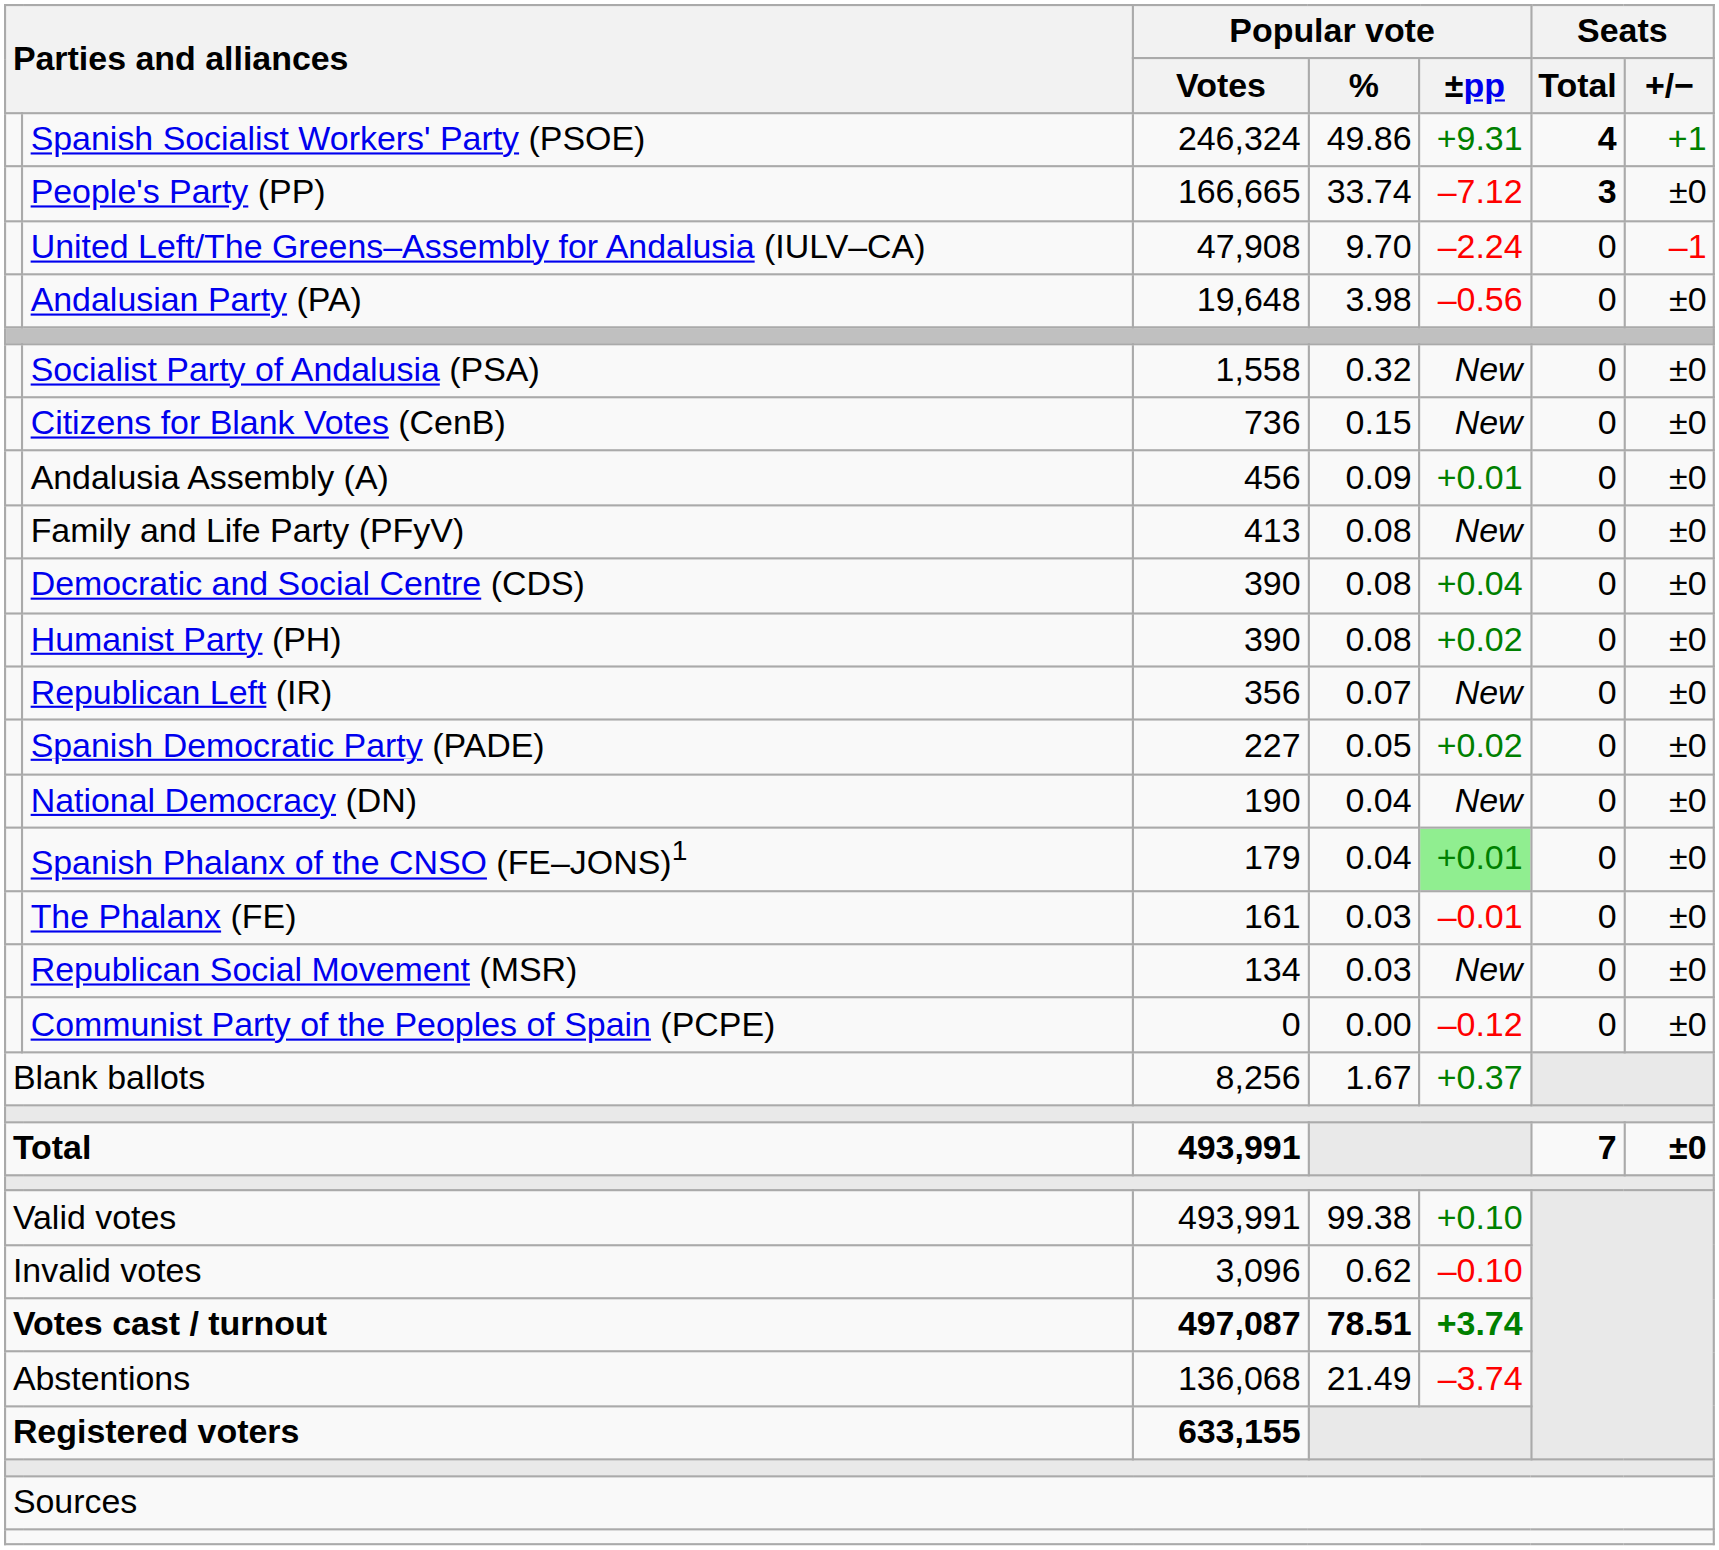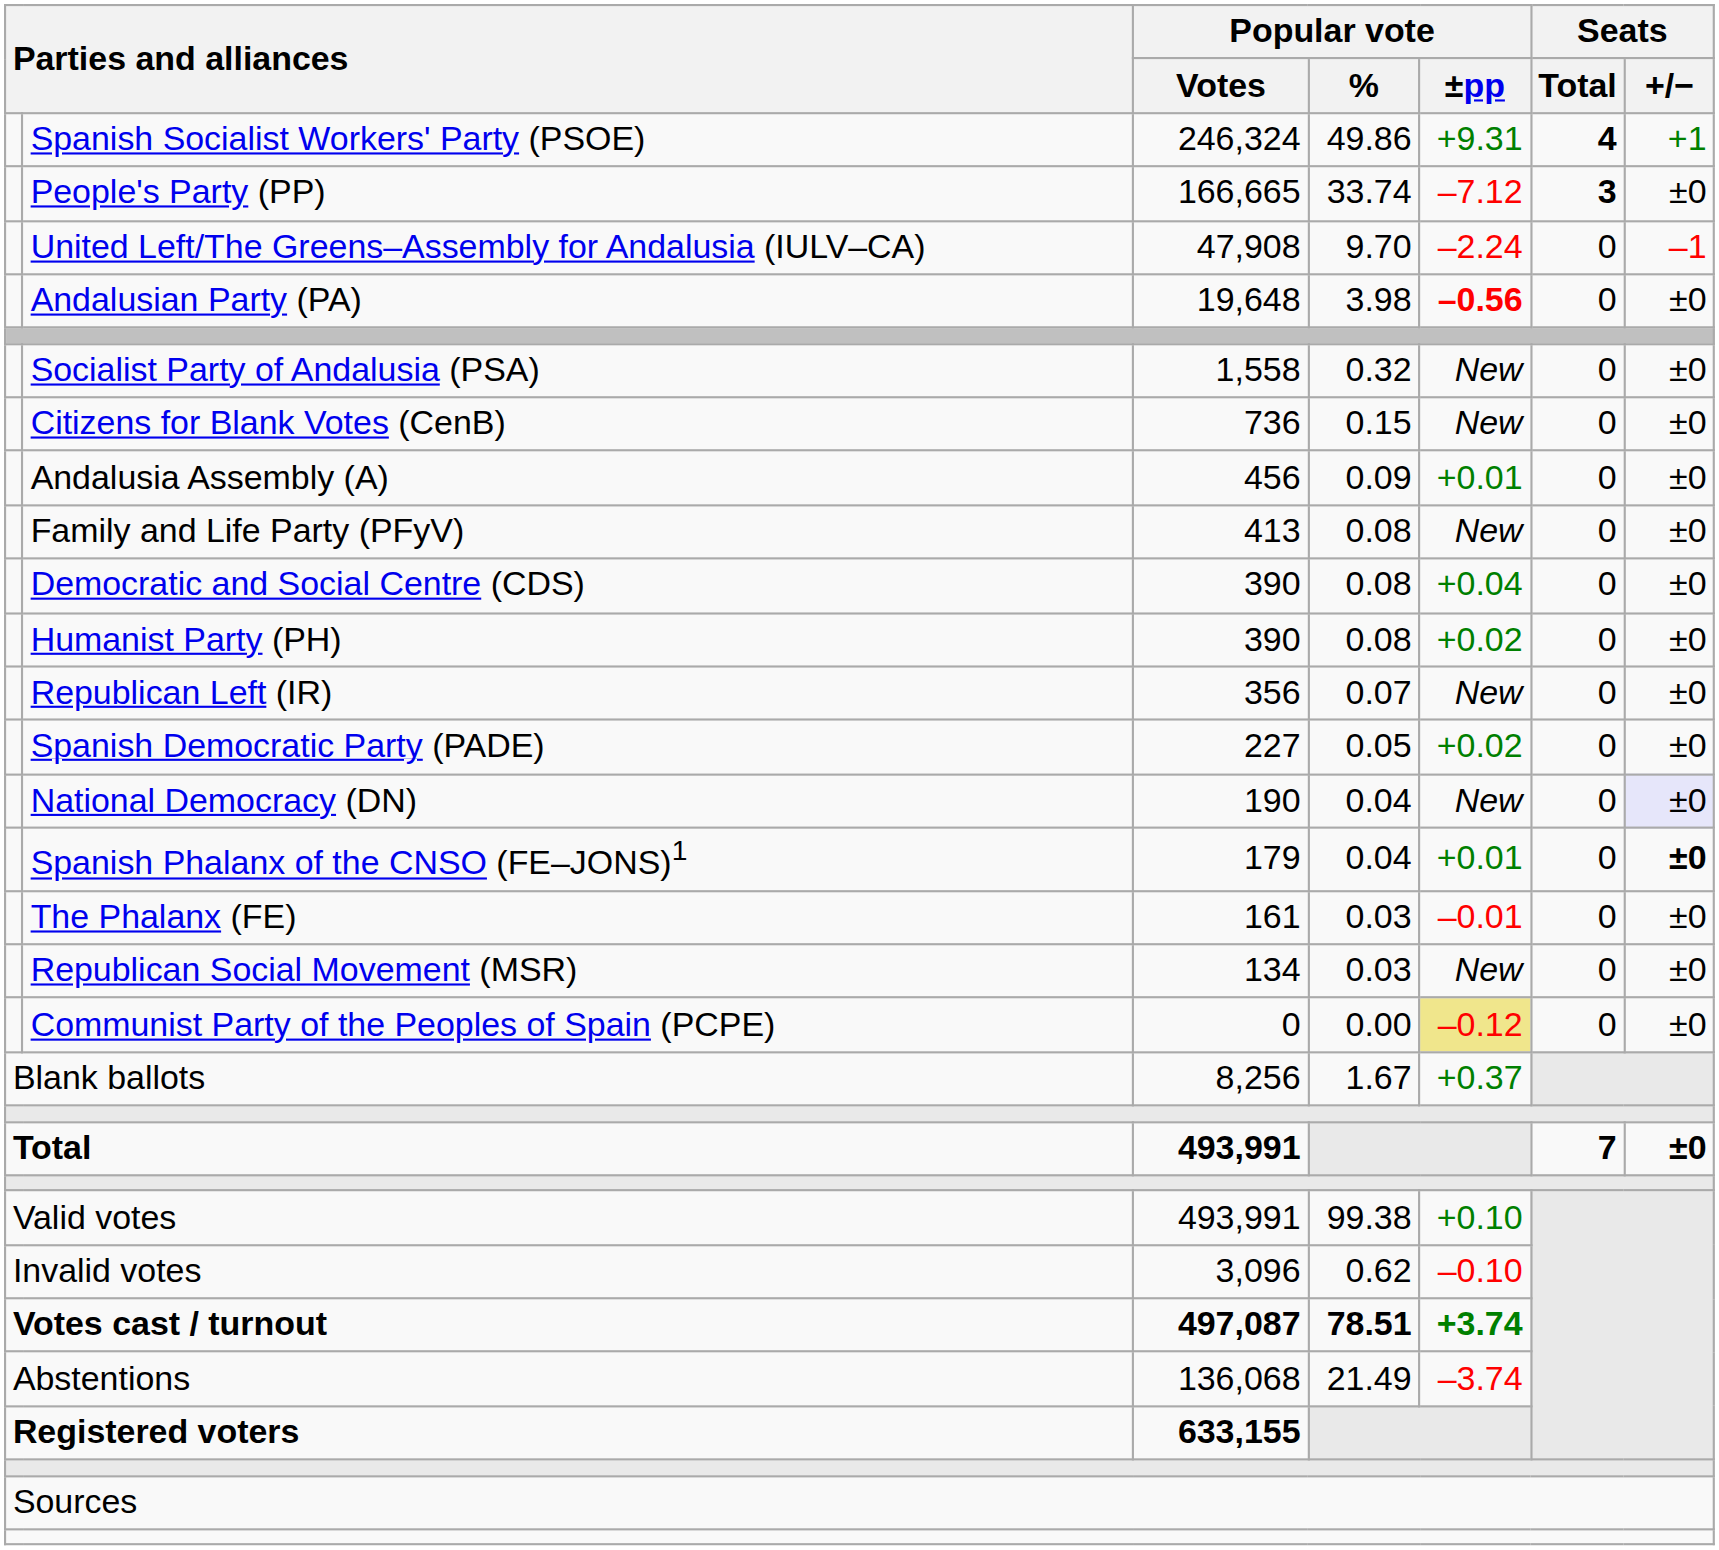(1480, 300) normal -> (1480, 300) bold
(1688, 800) no background -> (1688, 800) lavender background
(1480, 858) lightgreen background -> (1480, 858) no background
(1688, 858) normal -> (1688, 858) bold
(1480, 1024) no background -> (1480, 1024) khaki background
